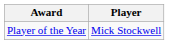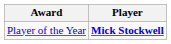(126, 30) normal -> (127, 30) bold
